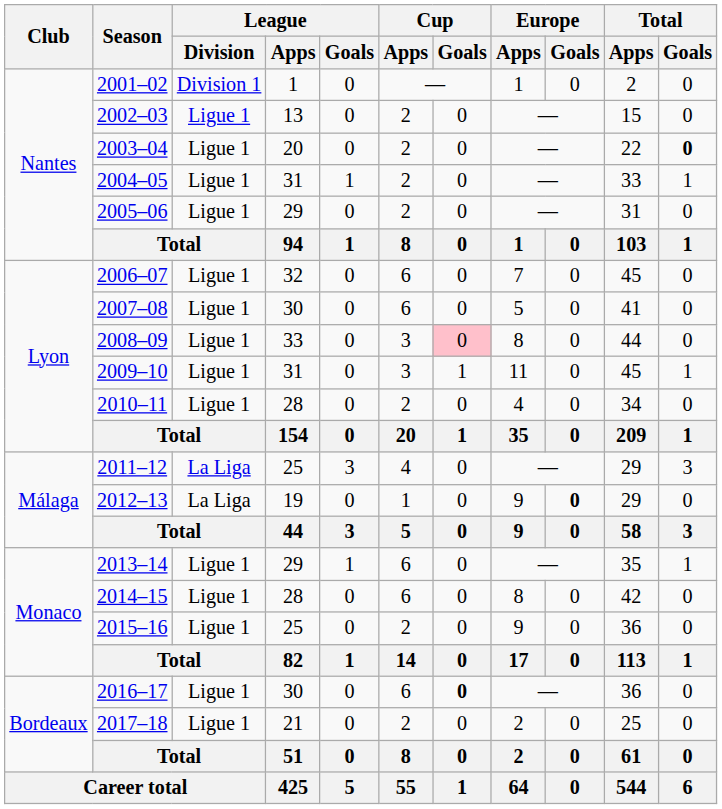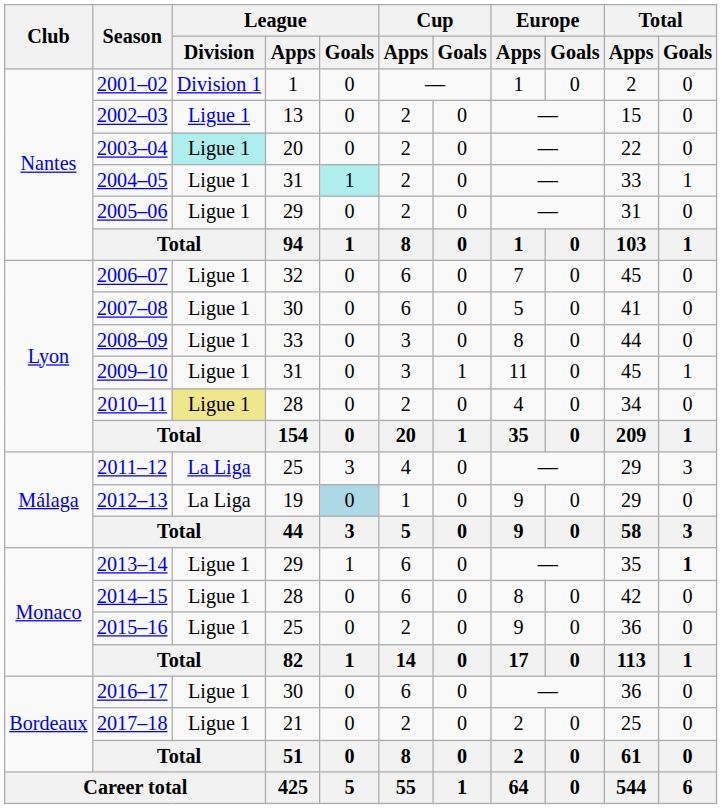(219, 148) no background -> (219, 148) paleturquoise background
(688, 148) bold -> (688, 148) normal
(349, 180) no background -> (349, 180) paleturquoise background
(462, 340) pink background -> (462, 340) no background
(219, 404) no background -> (219, 404) khaki background
(349, 500) no background -> (349, 500) lightblue background
(575, 500) bold -> (575, 500) normal
(688, 564) normal -> (688, 564) bold
(462, 691) bold -> (462, 691) normal
